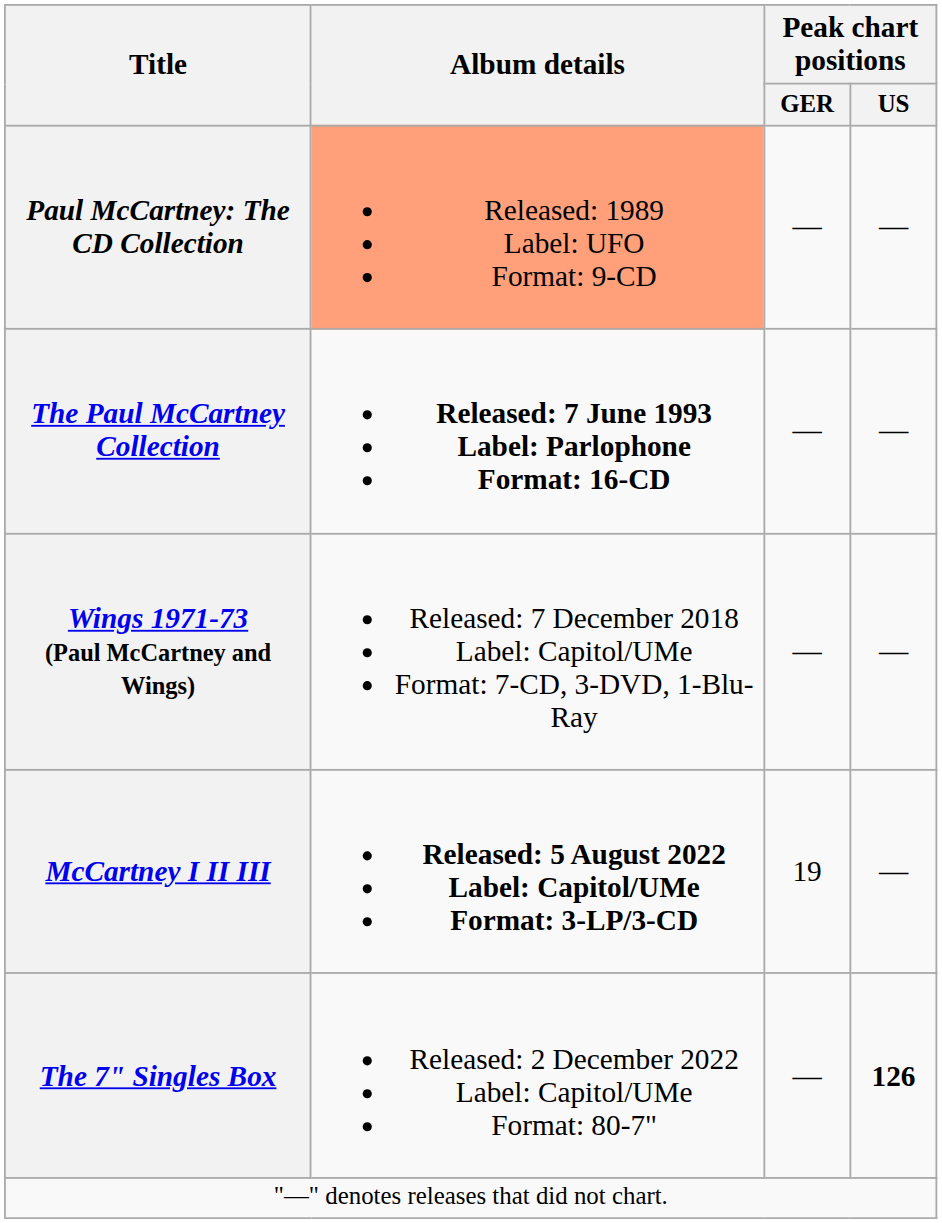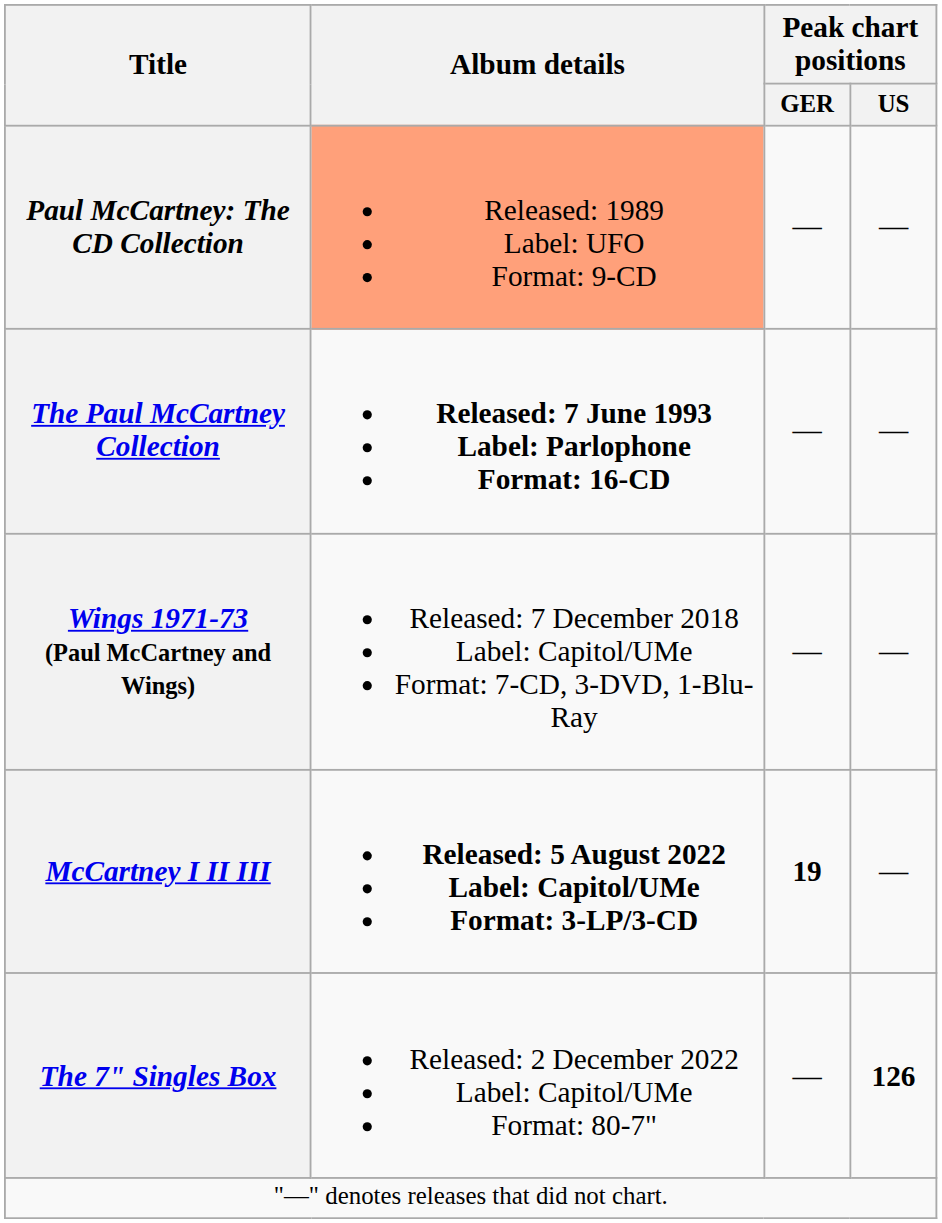(807, 871) normal -> (807, 871) bold
